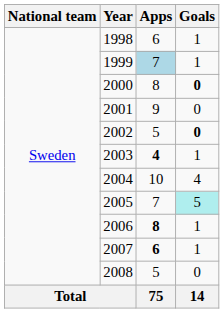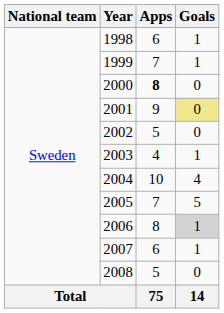(156, 62) lightblue background -> (156, 62) no background
(156, 86) normal -> (156, 86) bold
(197, 86) bold -> (197, 86) normal
(197, 109) no background -> (197, 109) khaki background
(197, 132) bold -> (197, 132) normal
(156, 156) bold -> (156, 156) normal
(197, 202) paleturquoise background -> (197, 202) no background
(156, 226) bold -> (156, 226) normal
(197, 226) no background -> (197, 226) lightgrey background
(156, 249) bold -> (156, 249) normal
